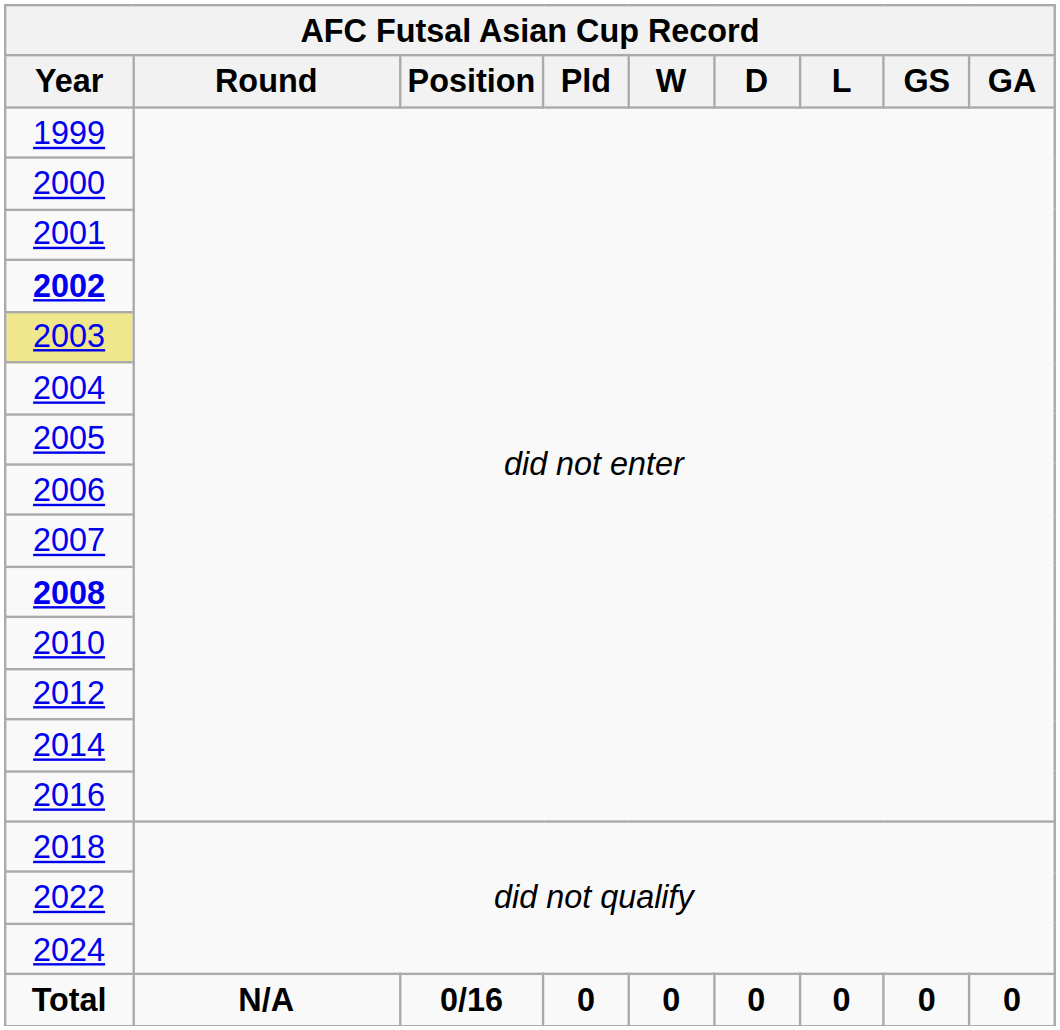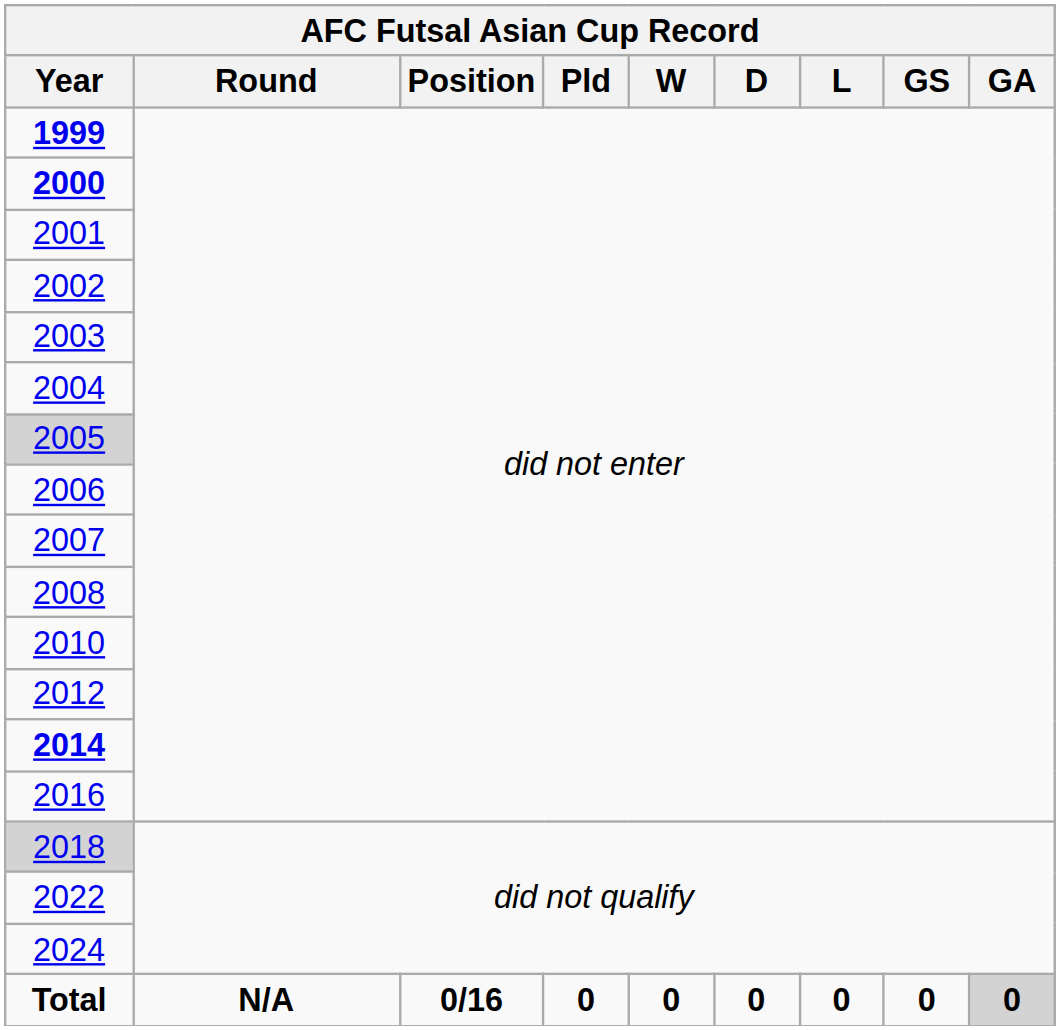(69, 132) normal -> (69, 132) bold
(69, 183) normal -> (69, 183) bold
(69, 285) bold -> (69, 285) normal
(69, 336) khaki background -> (69, 336) no background
(69, 438) no background -> (69, 438) lightgrey background
(69, 592) bold -> (69, 592) normal
(69, 745) normal -> (69, 745) bold
(69, 847) no background -> (69, 847) lightgrey background
(1012, 1000) no background -> (1012, 1000) lightgrey background
